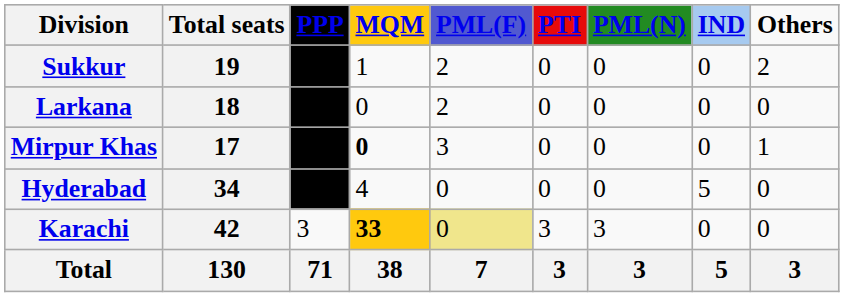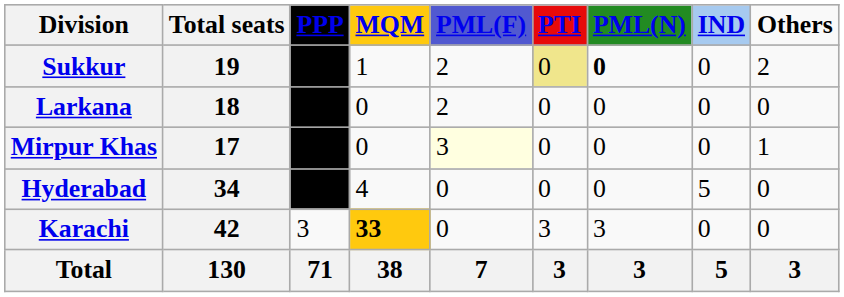(545, 65) no background -> (545, 65) khaki background
(599, 65) normal -> (599, 65) bold
(362, 147) bold -> (362, 147) normal
(442, 147) no background -> (442, 147) lightyellow background
(442, 229) khaki background -> (442, 229) no background
